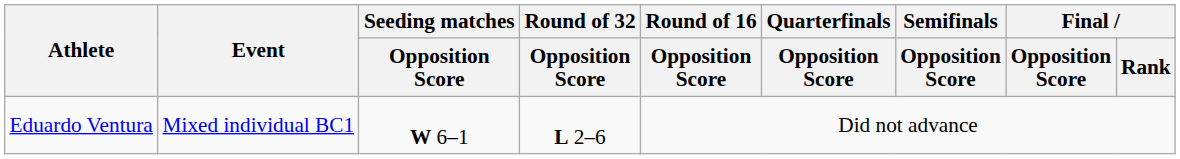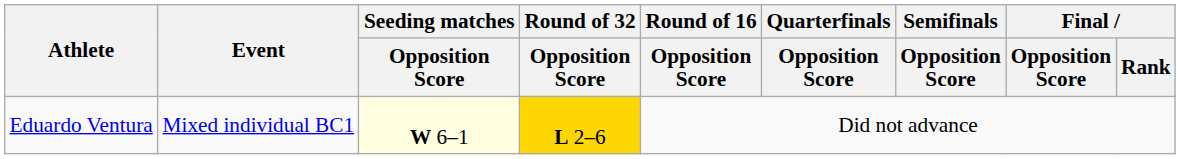(439, 136) no background -> (439, 136) lightyellow background
(580, 136) no background -> (580, 136) gold background
